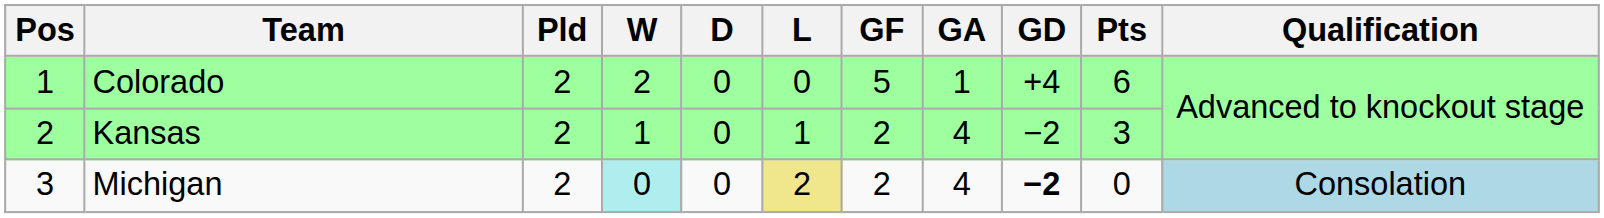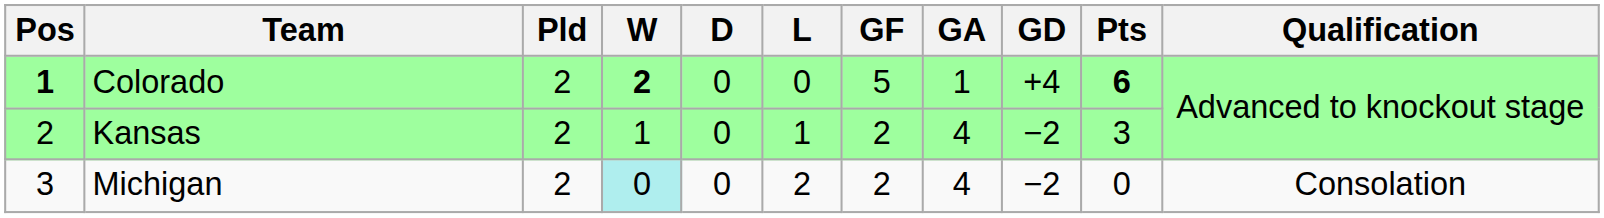(45, 81) normal -> (45, 81) bold
(642, 81) normal -> (642, 81) bold
(1122, 81) normal -> (1122, 81) bold
(802, 184) khaki background -> (802, 184) no background
(1042, 184) bold -> (1042, 184) normal
(1380, 184) lightblue background -> (1380, 184) no background
